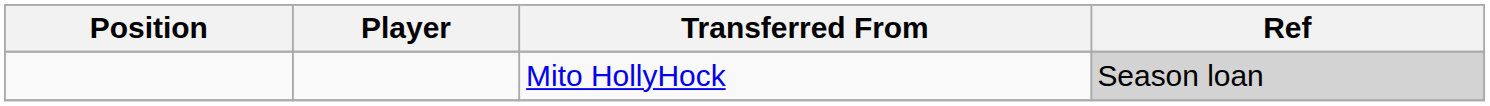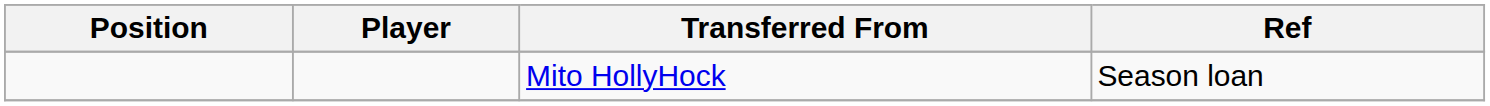(1181, 75) lightgrey background -> (1181, 75) no background
